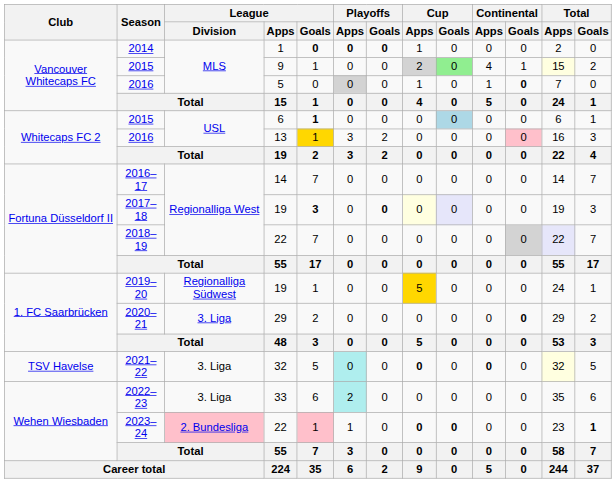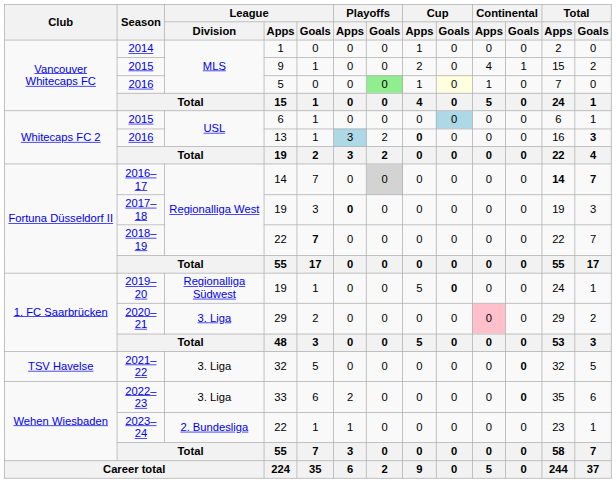(315, 48) bold -> (315, 48) normal
(350, 48) bold -> (350, 48) normal
(385, 48) bold -> (385, 48) normal
(419, 66) lightgrey background -> (419, 66) no background
(454, 66) lightgreen background -> (454, 66) no background
(558, 66) lightyellow background -> (558, 66) no background
(350, 84) lightgrey background -> (350, 84) no background
(385, 84) no background -> (385, 84) lightgreen background
(454, 84) no background -> (454, 84) lightyellow background
(524, 84) bold -> (524, 84) normal
(315, 119) bold -> (315, 119) normal
(315, 137) gold background -> (315, 137) no background
(350, 137) no background -> (350, 137) lightblue background
(419, 137) normal -> (419, 137) bold
(524, 137) pink background -> (524, 137) no background
(593, 137) normal -> (593, 137) bold
(385, 179) no background -> (385, 179) lightgrey background
(558, 179) normal -> (558, 179) bold
(593, 179) normal -> (593, 179) bold
(315, 209) bold -> (315, 209) normal
(350, 209) normal -> (350, 209) bold
(385, 209) bold -> (385, 209) normal
(419, 209) lightyellow background -> (419, 209) no background
(454, 209) lavender background -> (454, 209) no background
(315, 240) normal -> (315, 240) bold
(524, 240) lightgrey background -> (524, 240) no background
(558, 240) lavender background -> (558, 240) no background
(419, 288) gold background -> (419, 288) no background
(454, 288) normal -> (454, 288) bold
(489, 318) no background -> (489, 318) pink background
(524, 318) bold -> (524, 318) normal
(350, 366) paleturquoise background -> (350, 366) no background
(419, 366) bold -> (419, 366) normal
(489, 366) bold -> (489, 366) normal
(524, 366) normal -> (524, 366) bold
(558, 366) lightyellow background -> (558, 366) no background
(350, 397) paleturquoise background -> (350, 397) no background
(524, 397) normal -> (524, 397) bold
(214, 427) pink background -> (214, 427) no background
(315, 427) pink background -> (315, 427) no background
(419, 427) bold -> (419, 427) normal
(454, 427) bold -> (454, 427) normal
(593, 427) bold -> (593, 427) normal
